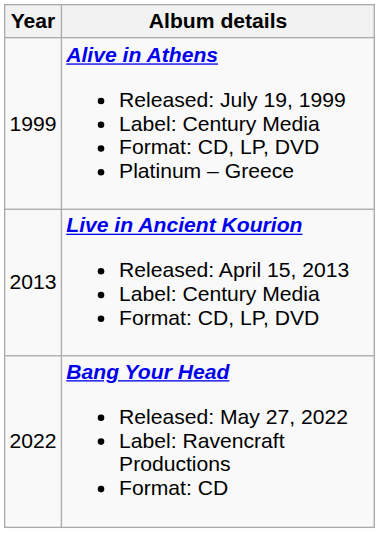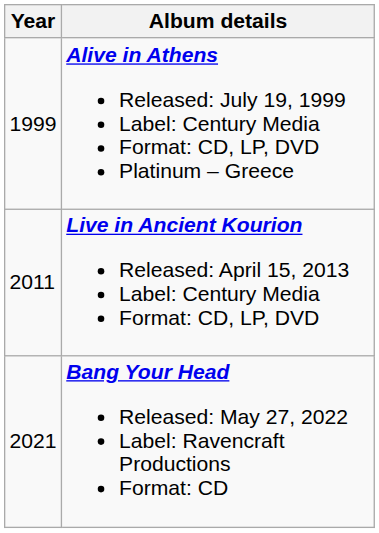(33, 282) 2013 -> (32, 282) 2011
(33, 441) 2022 -> (33, 441) 2021
